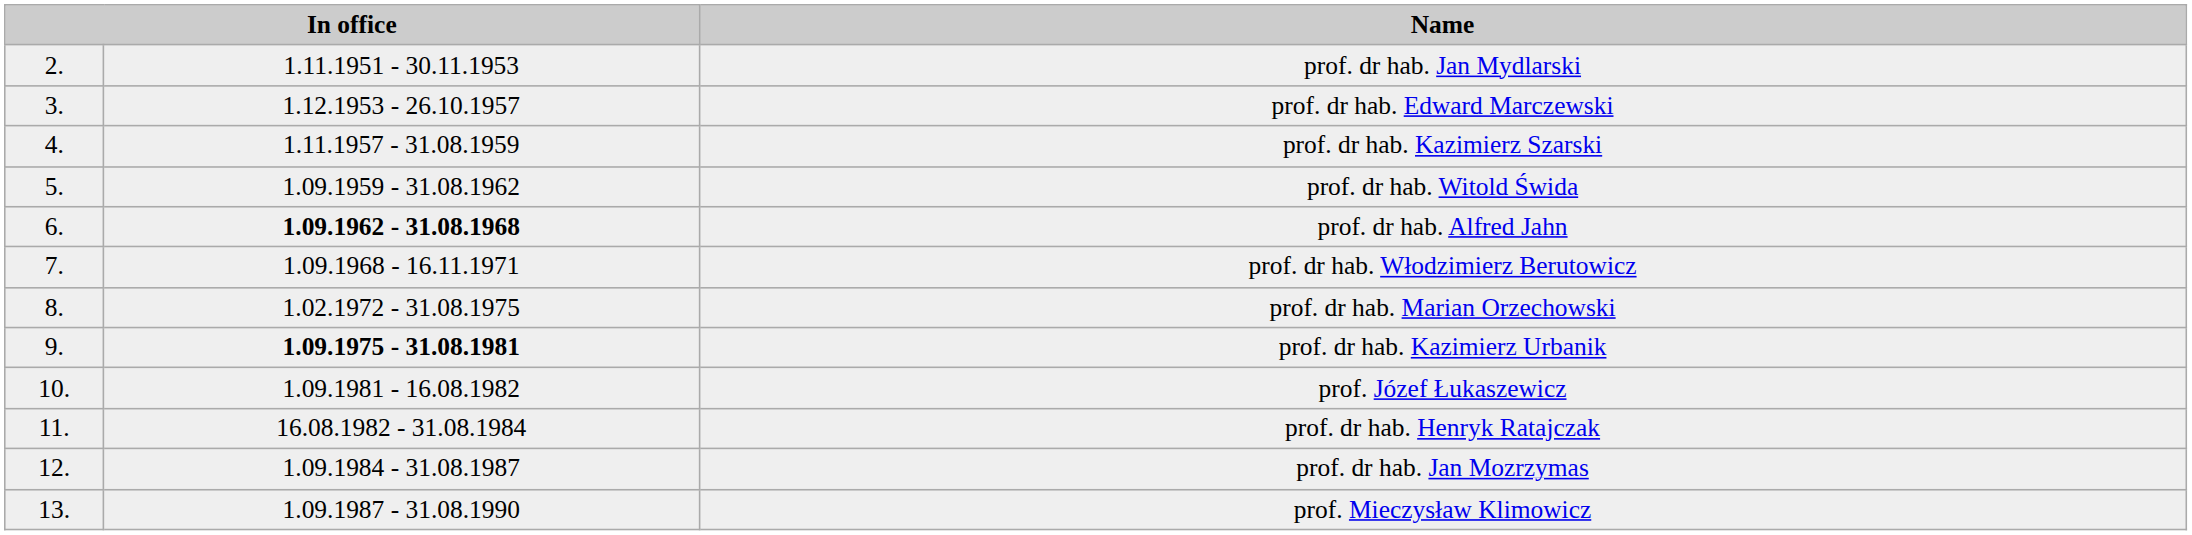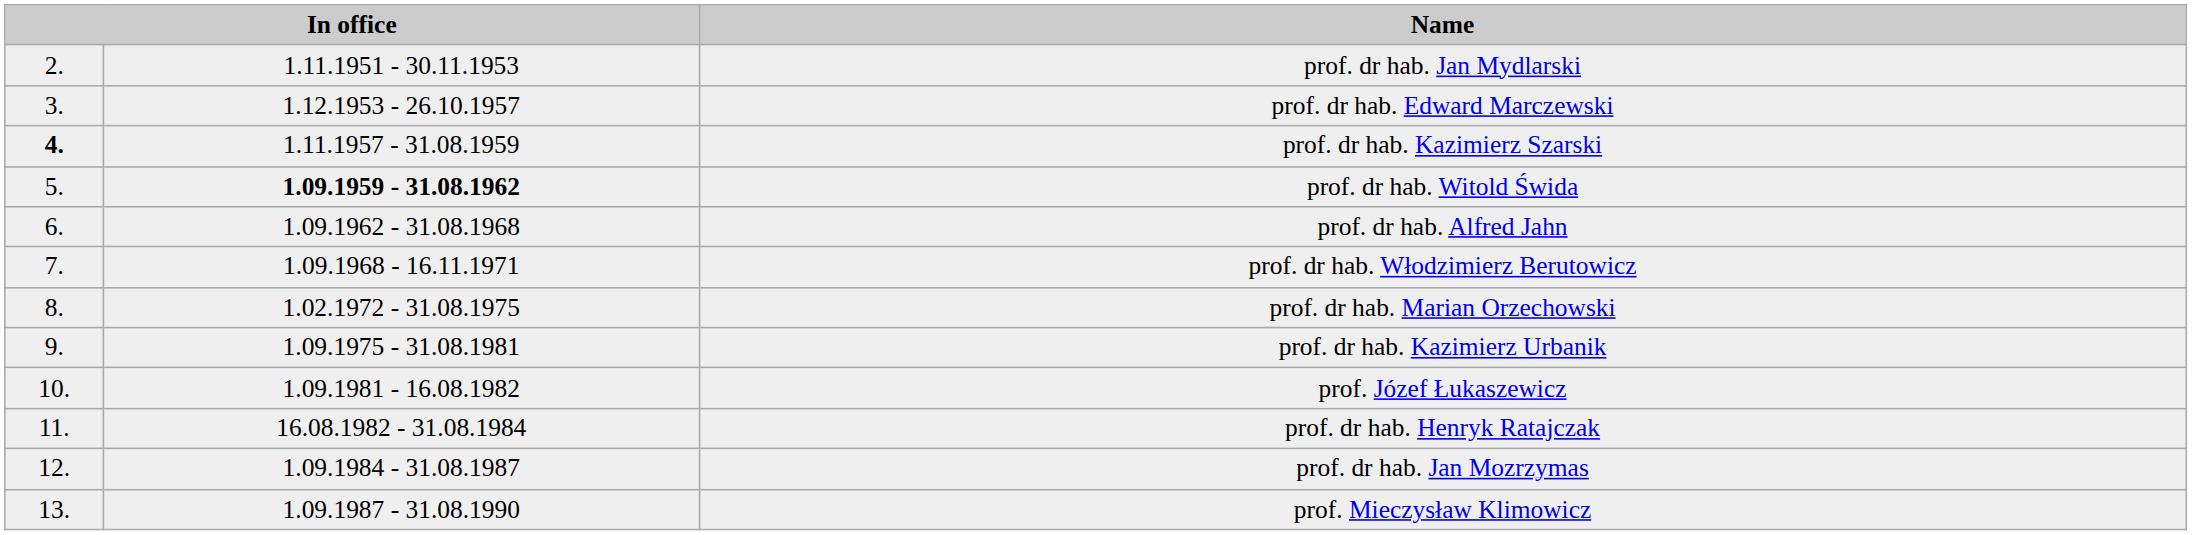(54, 145) normal -> (54, 145) bold
(401, 186) normal -> (401, 186) bold
(401, 226) bold -> (401, 226) normal
(401, 347) bold -> (401, 347) normal
